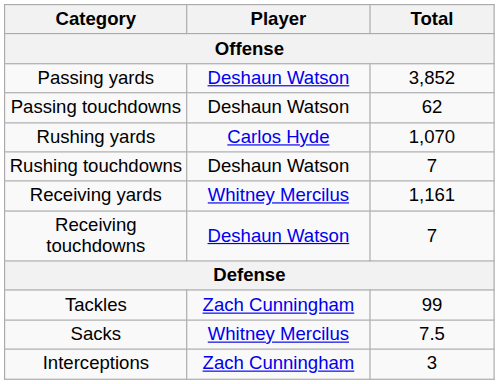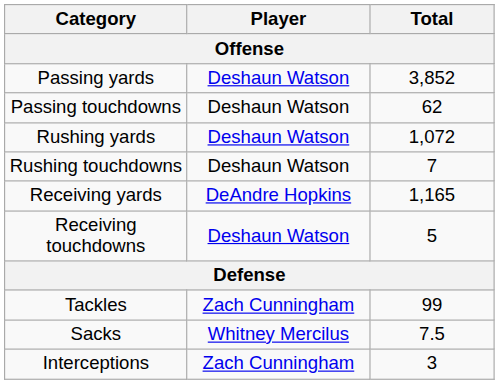(278, 136) Carlos Hyde -> (278, 136) Deshaun Watson
(432, 136) 1,070 -> (432, 136) 1,072
(278, 195) Whitney Mercilus -> (278, 195) DeAndre Hopkins
(432, 195) 1,161 -> (432, 195) 1,165
(432, 235) 7 -> (432, 235) 5
